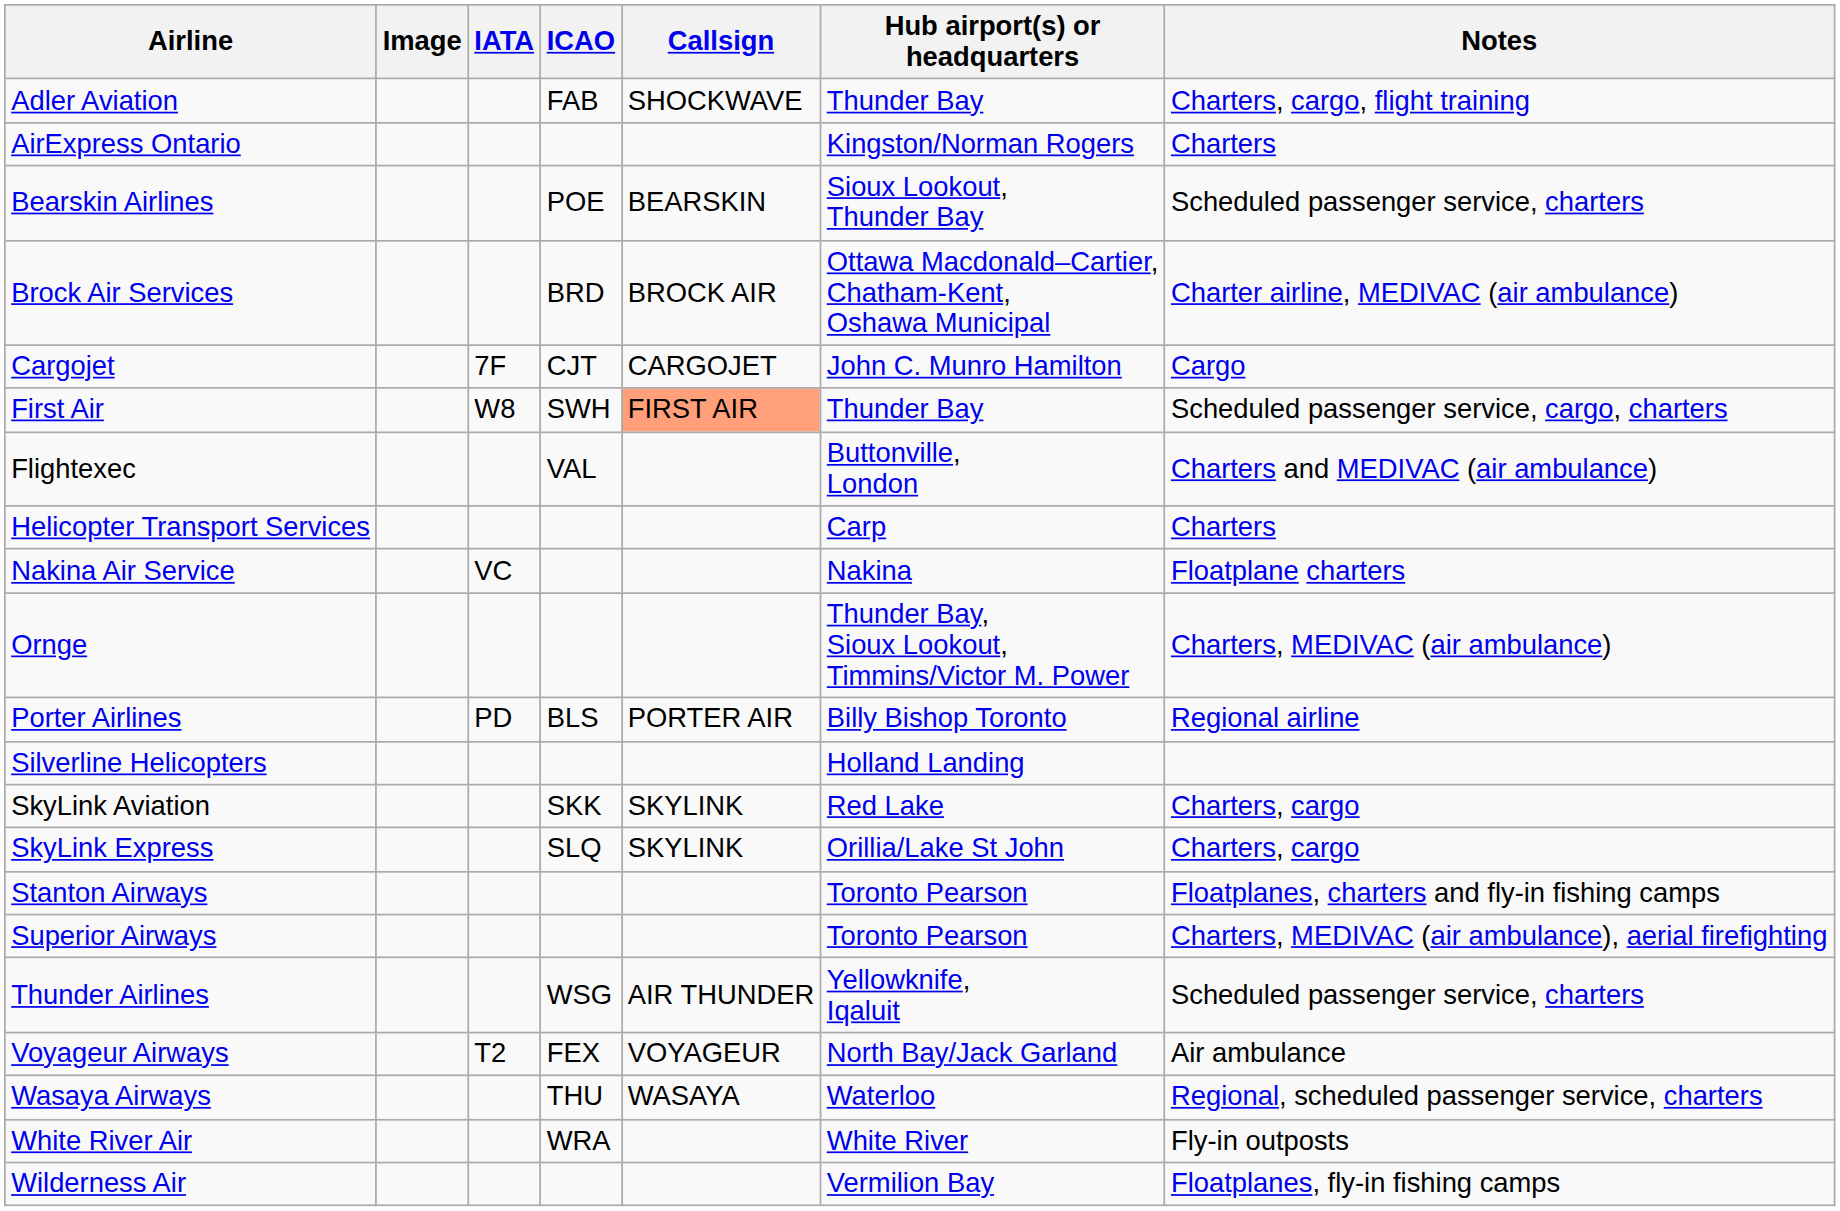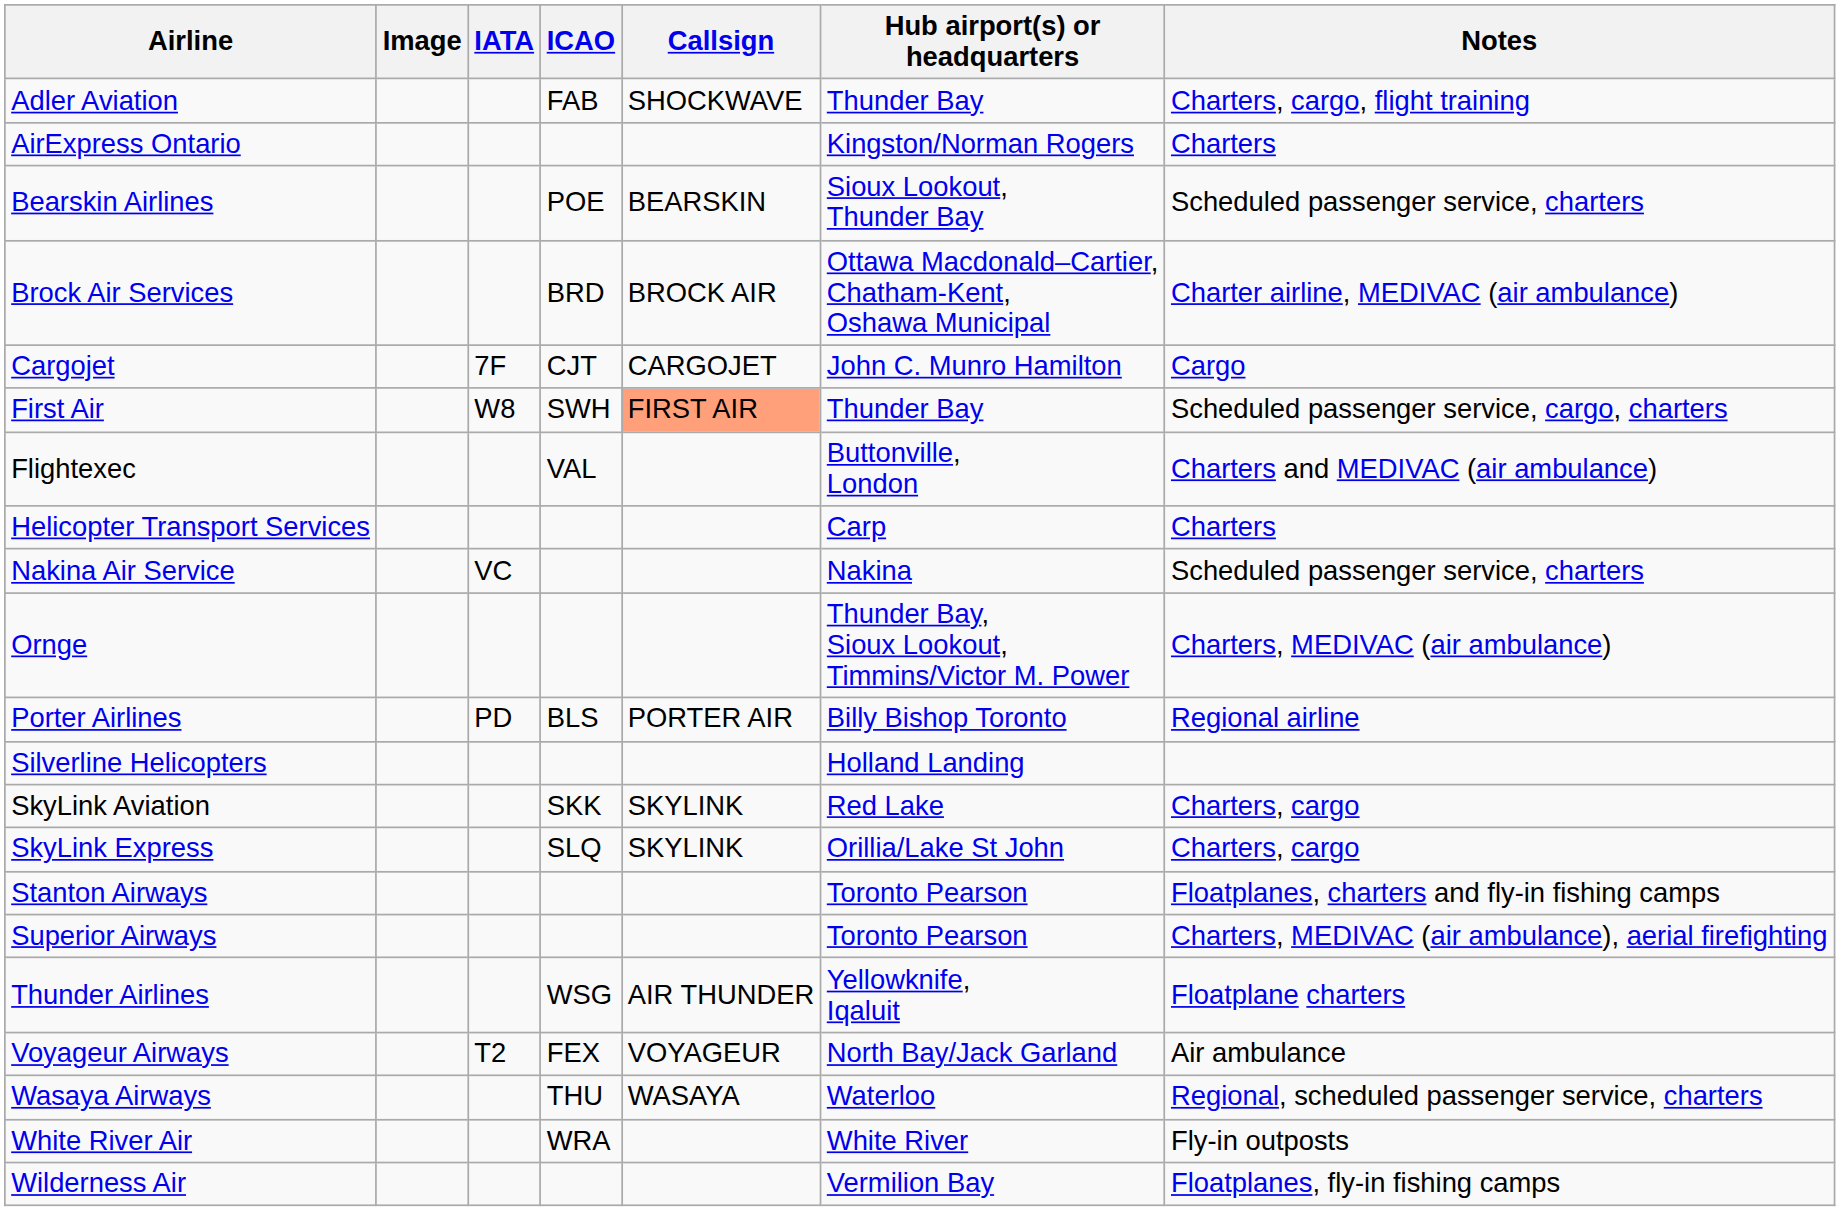(1288, 570) Floatplane charters -> (1407, 570) Scheduled passenger service, charters
(1407, 994) Scheduled passenger service, charters -> (1288, 994) Floatplane charters
